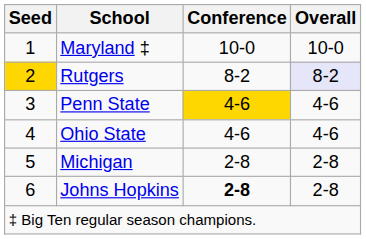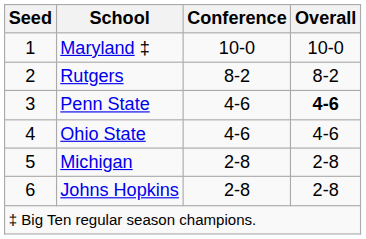(30, 76) gold background -> (30, 76) no background
(326, 76) lavender background -> (326, 76) no background
(237, 104) gold background -> (237, 104) no background
(326, 104) normal -> (326, 104) bold
(237, 190) bold -> (237, 190) normal
